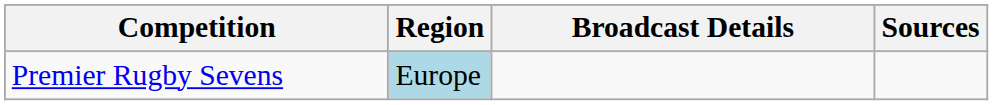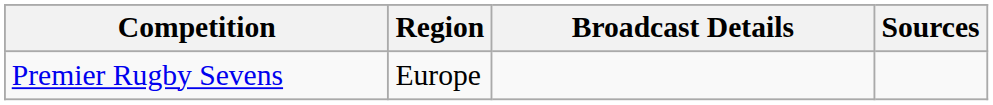(438, 74) lightblue background -> (438, 74) no background
